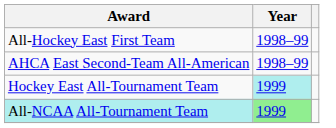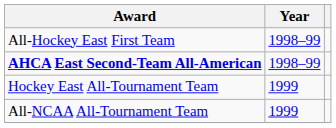(129, 63) normal -> (135, 63) bold
(271, 87) paleturquoise background -> (283, 87) no background
(108, 110) paleturquoise background -> (108, 110) no background
(271, 110) lightgreen background -> (283, 110) no background
